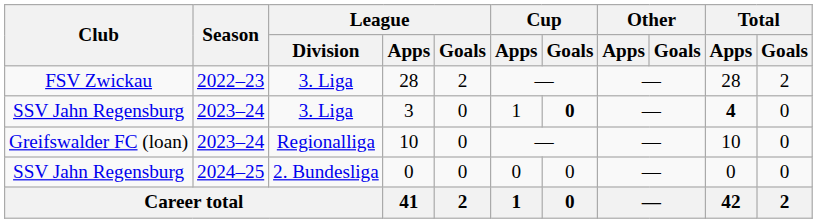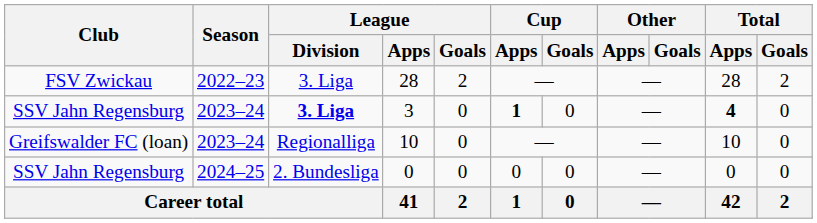(326, 111) normal -> (326, 111) bold
(516, 111) normal -> (516, 111) bold
(570, 111) bold -> (570, 111) normal
